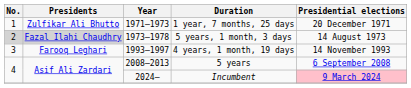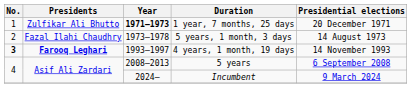(147, 24) normal -> (147, 24) bold
(14, 37) lightgrey background -> (14, 37) no background
(73, 37) lightgrey background -> (73, 37) no background
(14, 50) normal -> (14, 50) bold
(73, 50) normal -> (73, 50) bold
(352, 77) pink background -> (352, 77) no background
